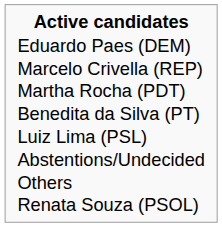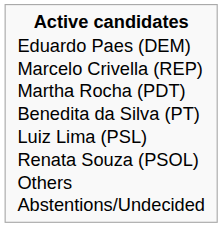(111, 160) Abstentions/Undecided -> (108, 160) Renata Souza (PSOL)
(108, 205) Renata Souza (PSOL) -> (111, 205) Abstentions/Undecided
